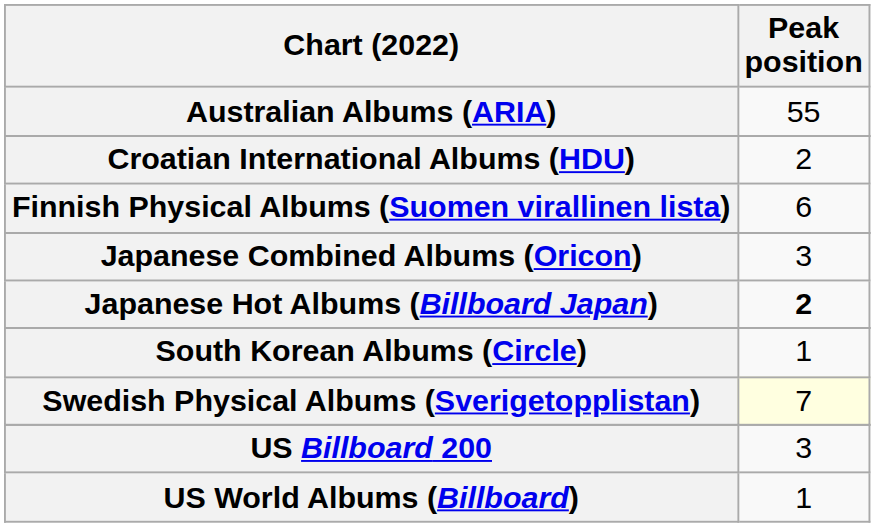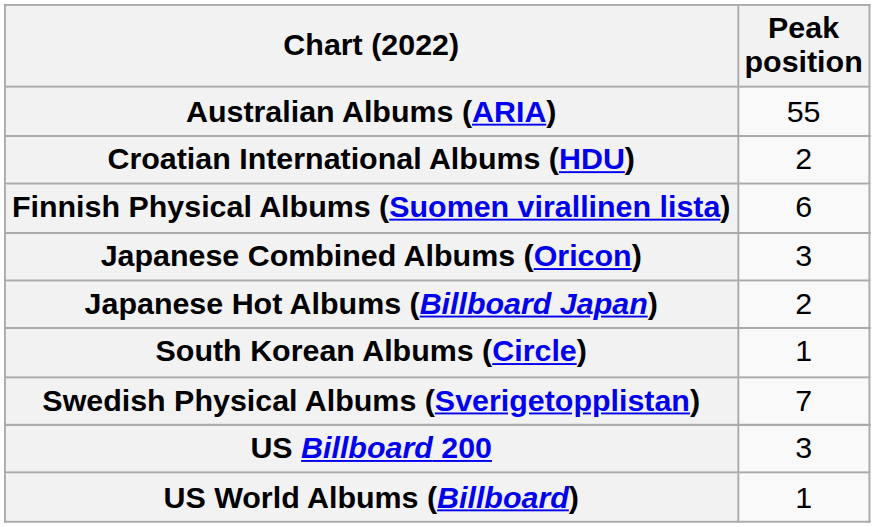(804, 303) bold -> (804, 303) normal
(804, 400) lightyellow background -> (804, 400) no background
